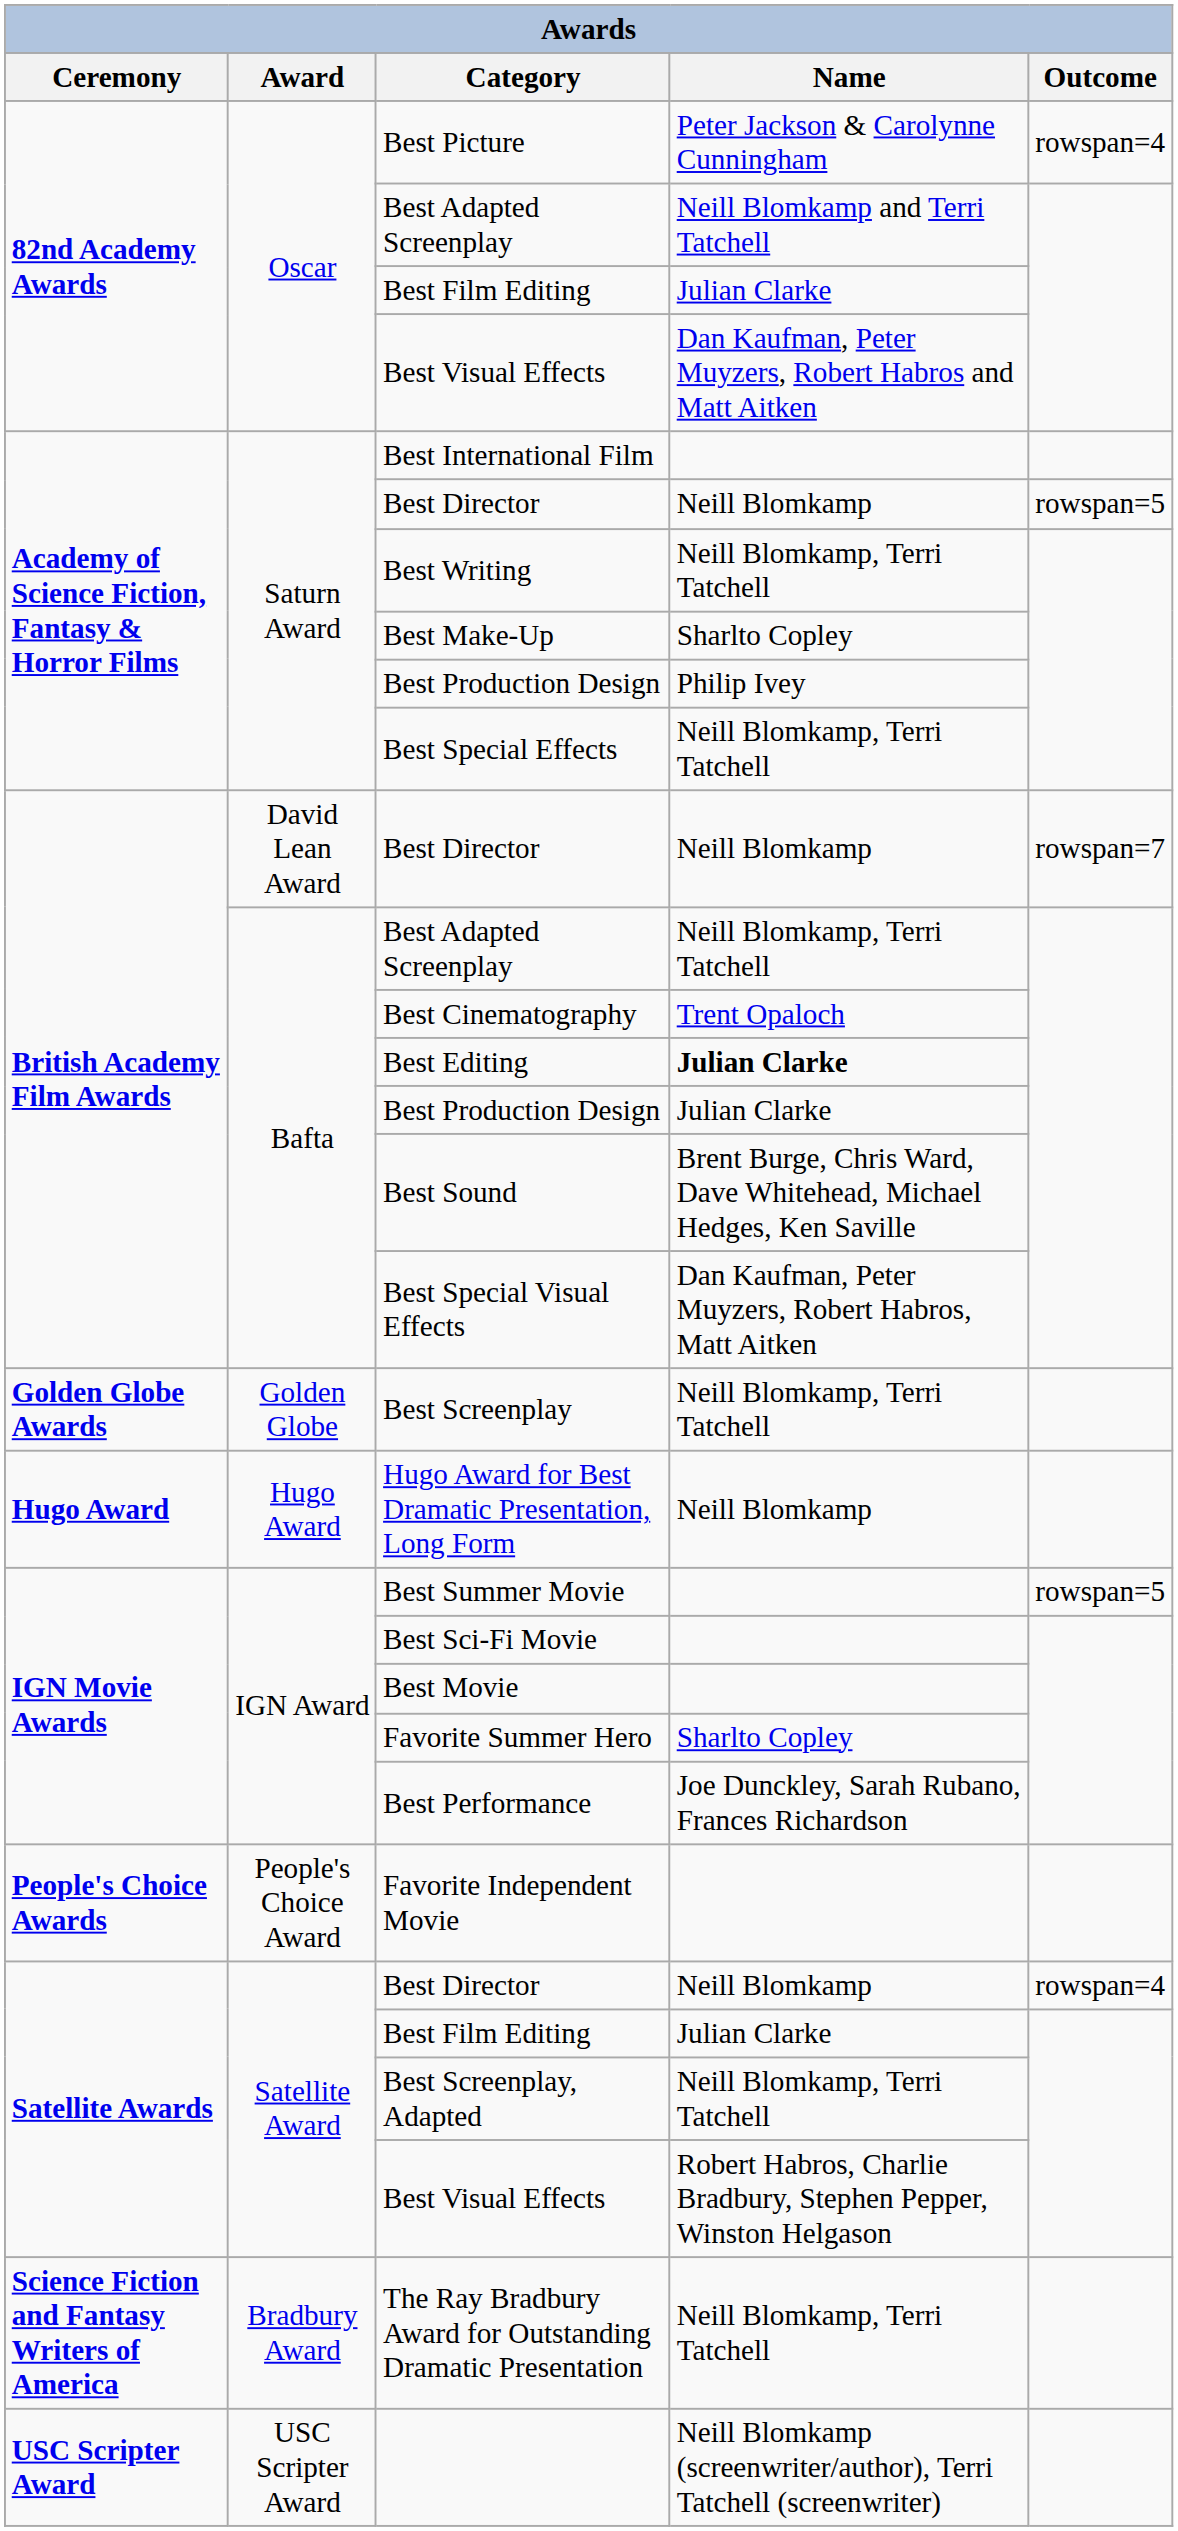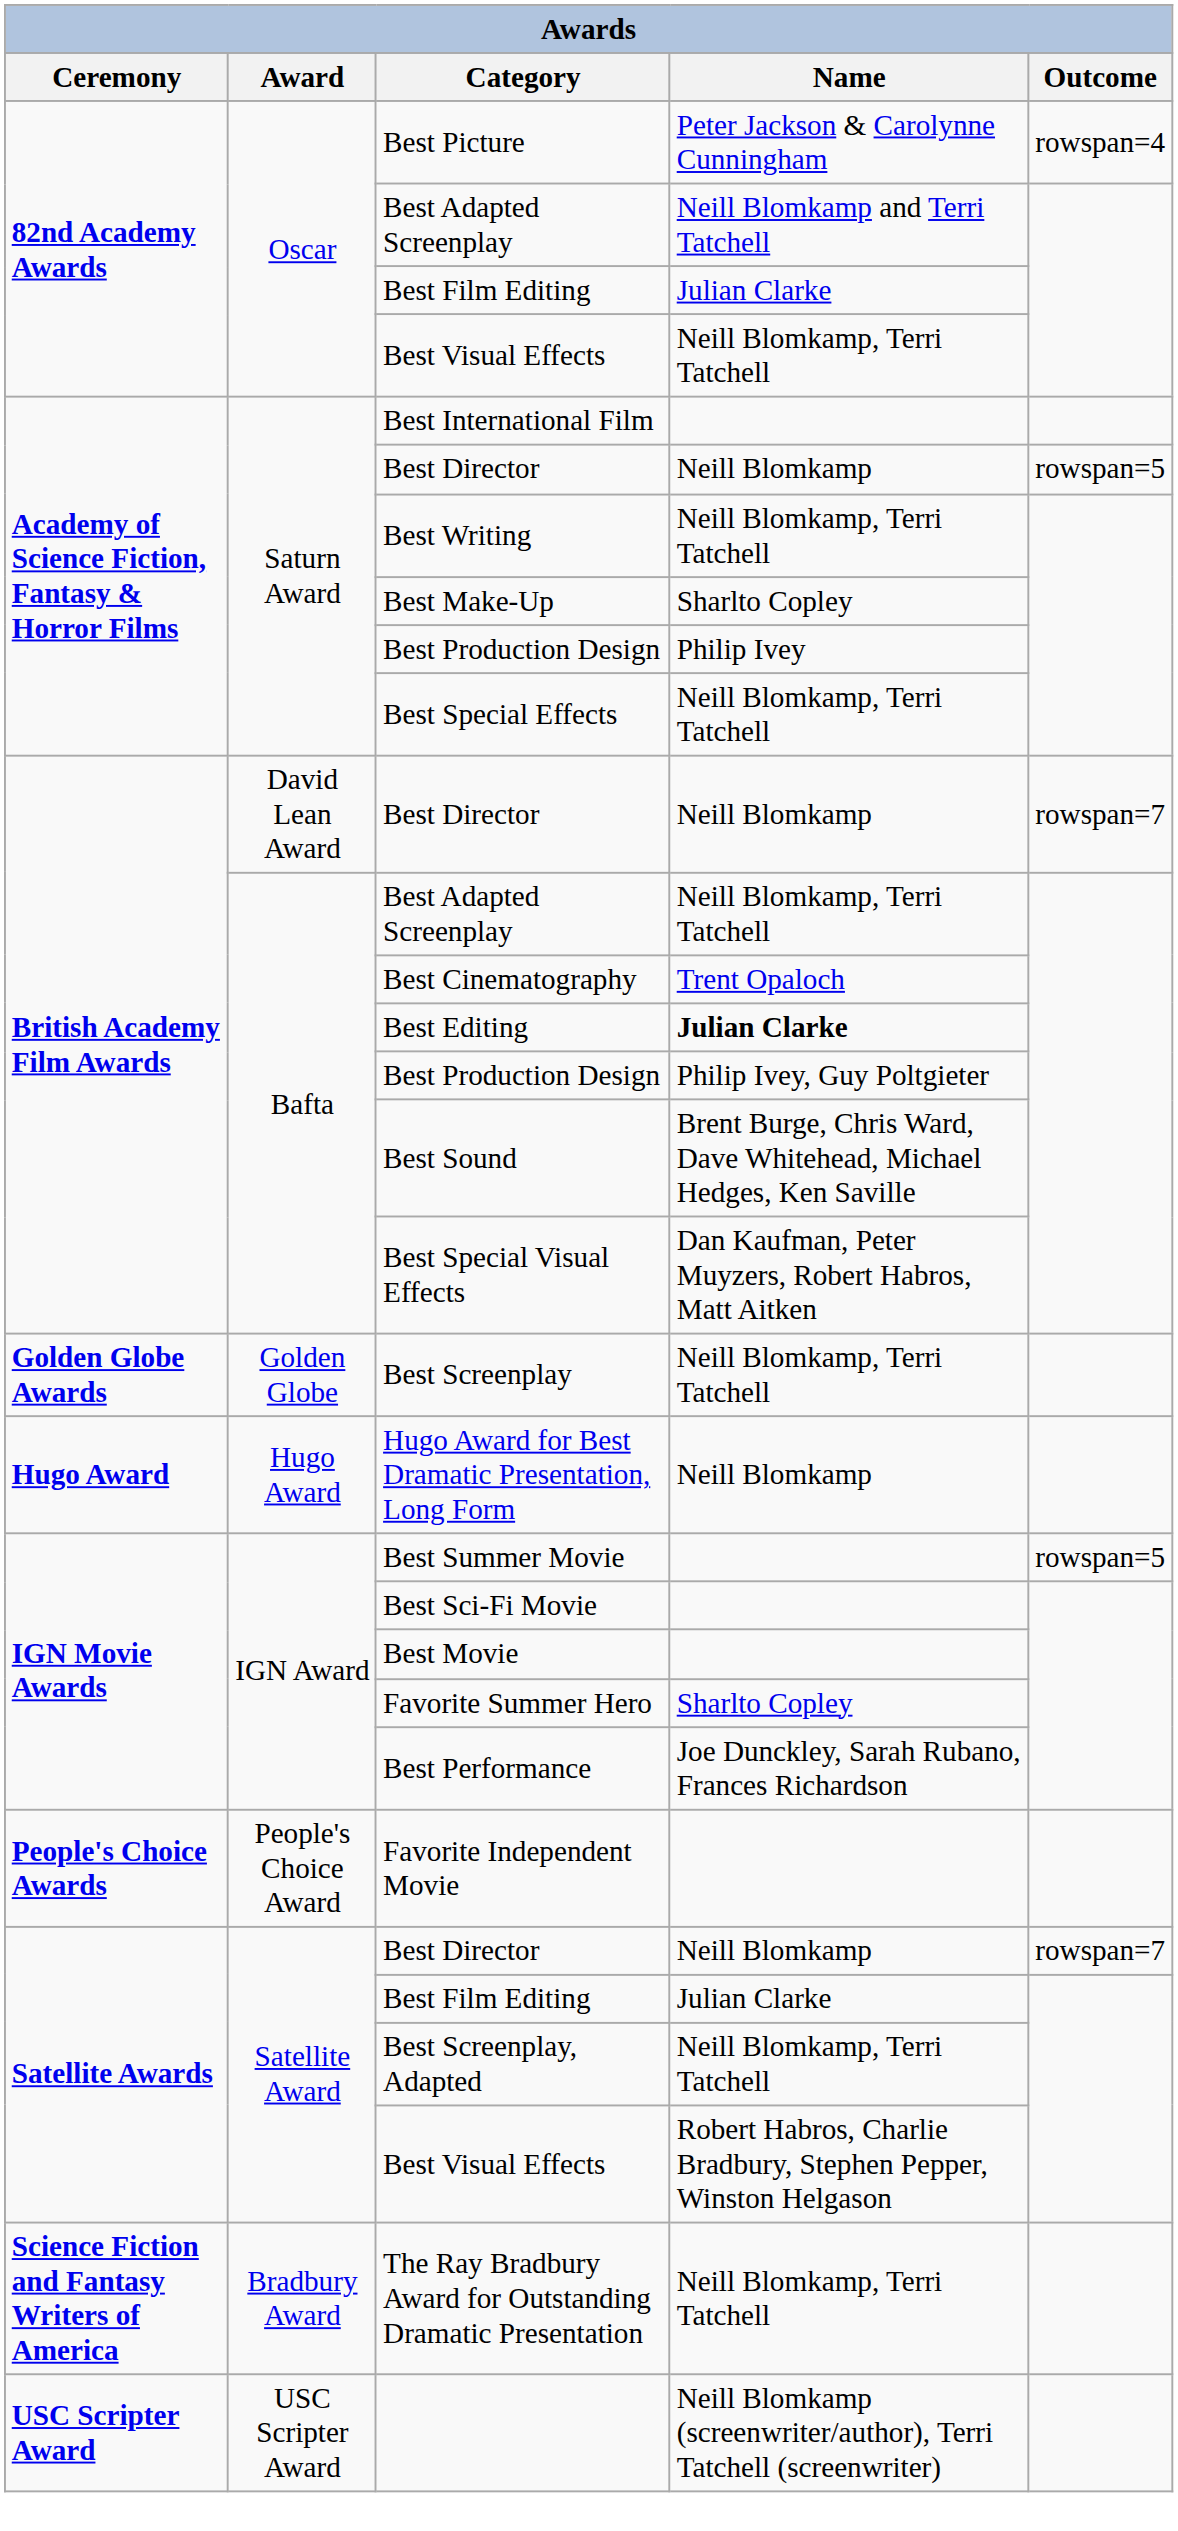(845, 373) Dan Kaufman, Peter Muyzers, Robert Habros and Matt Aitken -> (809, 355) Neill Blomkamp, Terri Tatchell
(754, 1109) Julian Clarke -> (833, 1075) Philip Ivey, Guy Poltgieter
(1100, 1984) rowspan=4 -> (1100, 1950) rowspan=7
